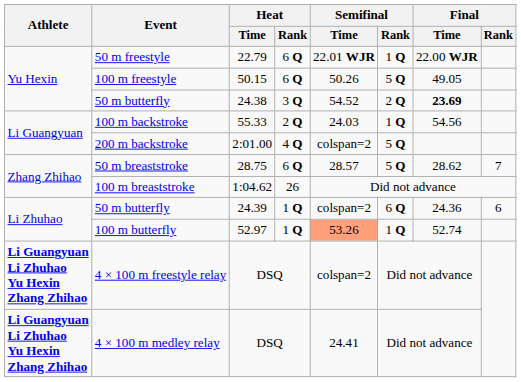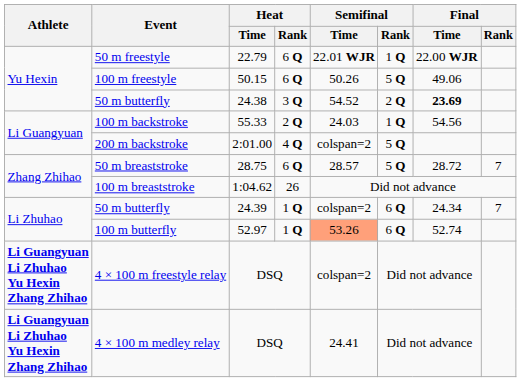(447, 79) 49.05 -> (447, 79) 49.06
(447, 165) 28.62 -> (447, 165) 28.72
(447, 209) 24.36 -> (447, 209) 24.34
(498, 209) 6 -> (498, 209) 7
(395, 230) 1 Q -> (395, 230) 6 Q
